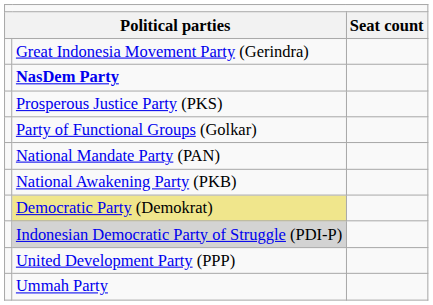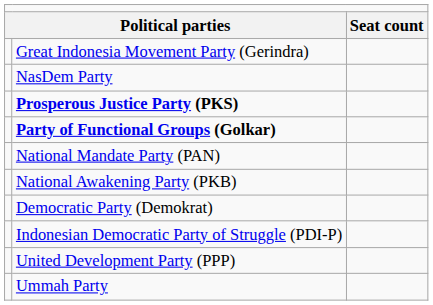(67, 77) bold -> (64, 77) normal
(119, 103) normal -> (127, 103) bold
(136, 129) normal -> (146, 129) bold
(114, 208) khaki background -> (114, 208) no background
(179, 234) lightgrey background -> (179, 234) no background
